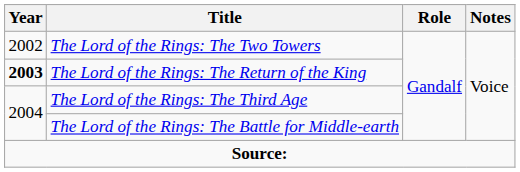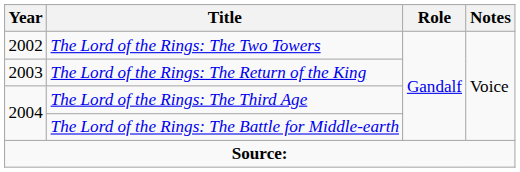(26, 72) bold -> (26, 72) normal
